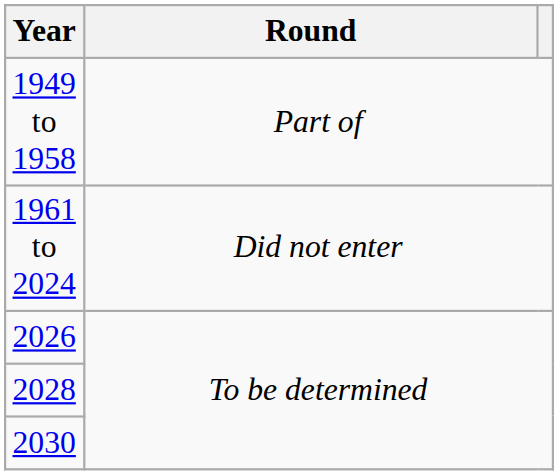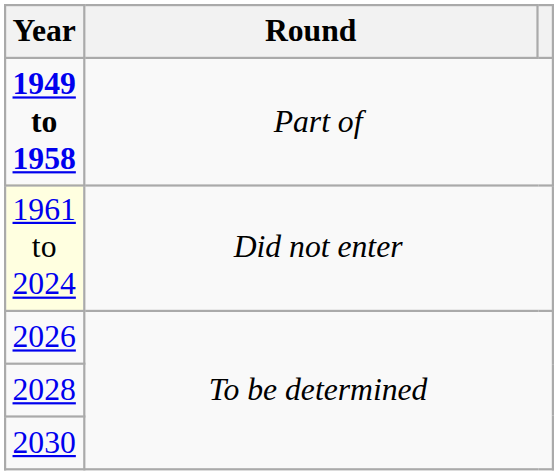(44, 120) normal -> (44, 120) bold
(44, 247) no background -> (44, 247) lightyellow background
